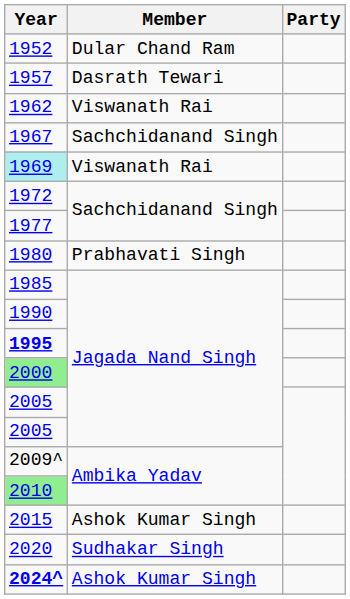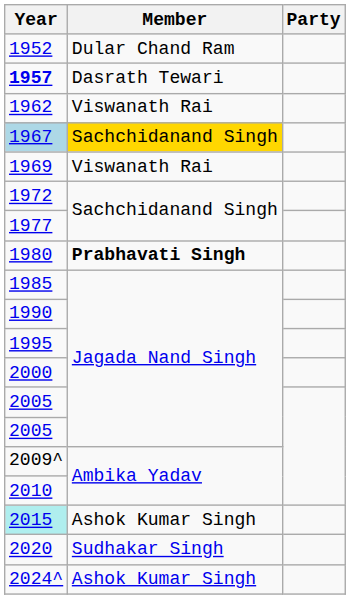(31, 78) normal -> (31, 78) bold
(31, 137) no background -> (31, 137) lightblue background
(175, 137) no background -> (175, 137) gold background
(31, 167) paleturquoise background -> (31, 167) no background
(159, 255) normal -> (159, 255) bold
(31, 343) bold -> (31, 343) normal
(31, 373) lightgreen background -> (31, 373) no background
(31, 491) lightgreen background -> (31, 491) no background
(31, 520) no background -> (31, 520) paleturquoise background
(36, 579) bold -> (36, 579) normal
